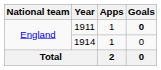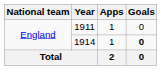(141, 27) bold -> (141, 27) normal
(141, 42) normal -> (141, 42) bold
